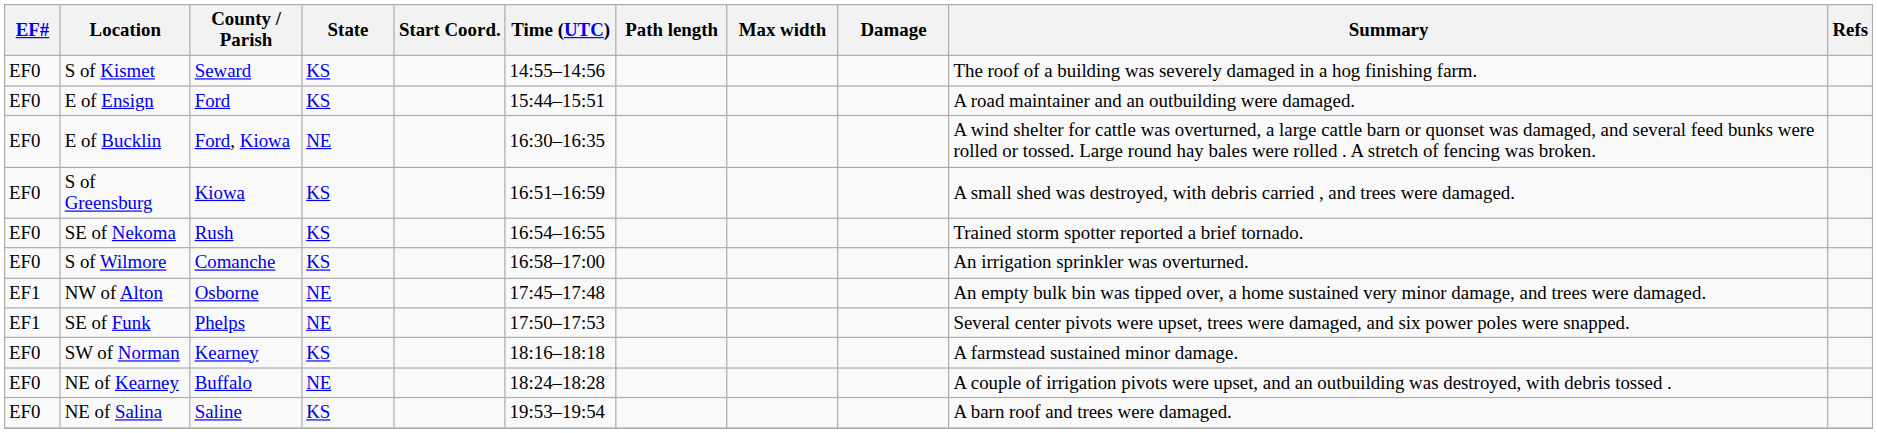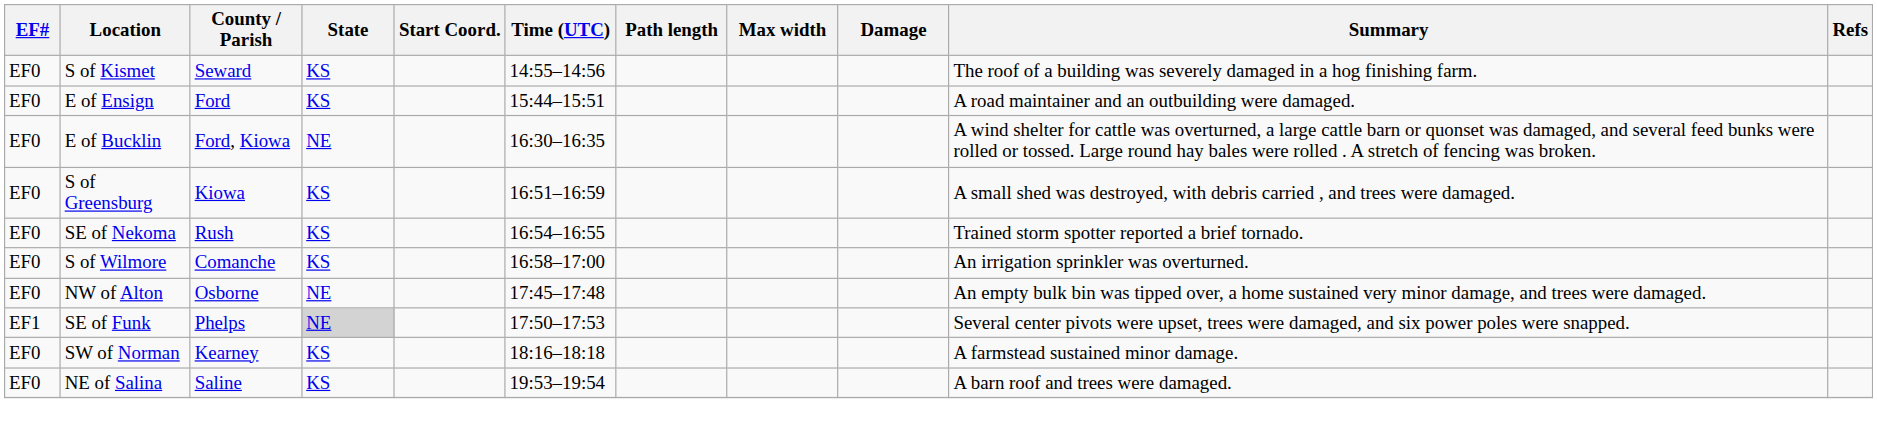(25, 292) EF1 -> (25, 292) EF0
(319, 322) no background -> (319, 322) lightgrey background
- row: (122, 382)
